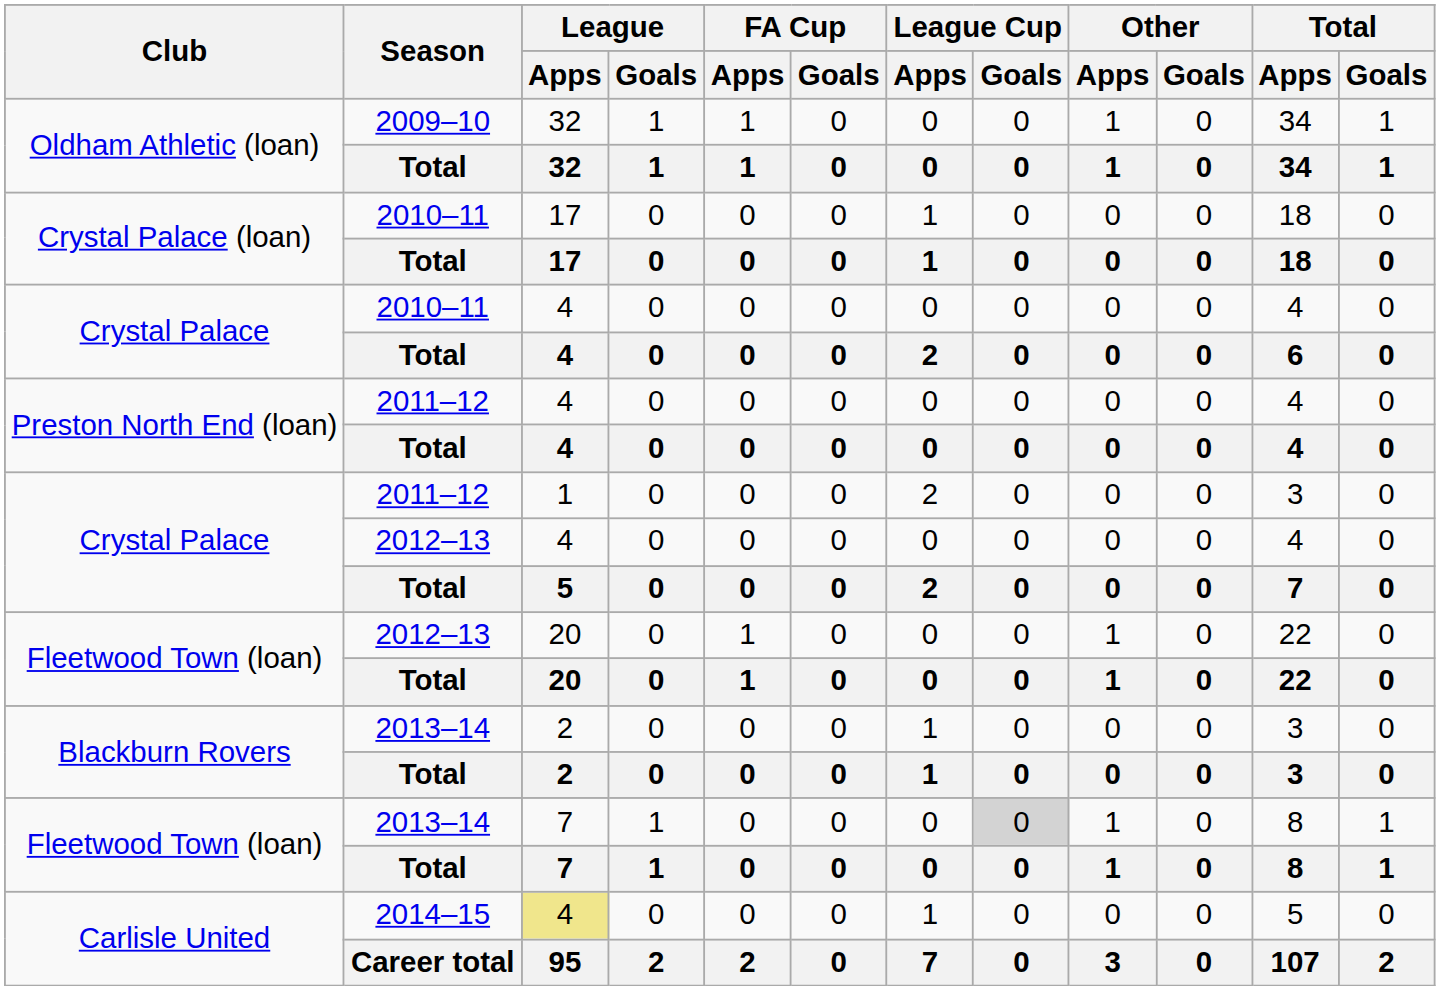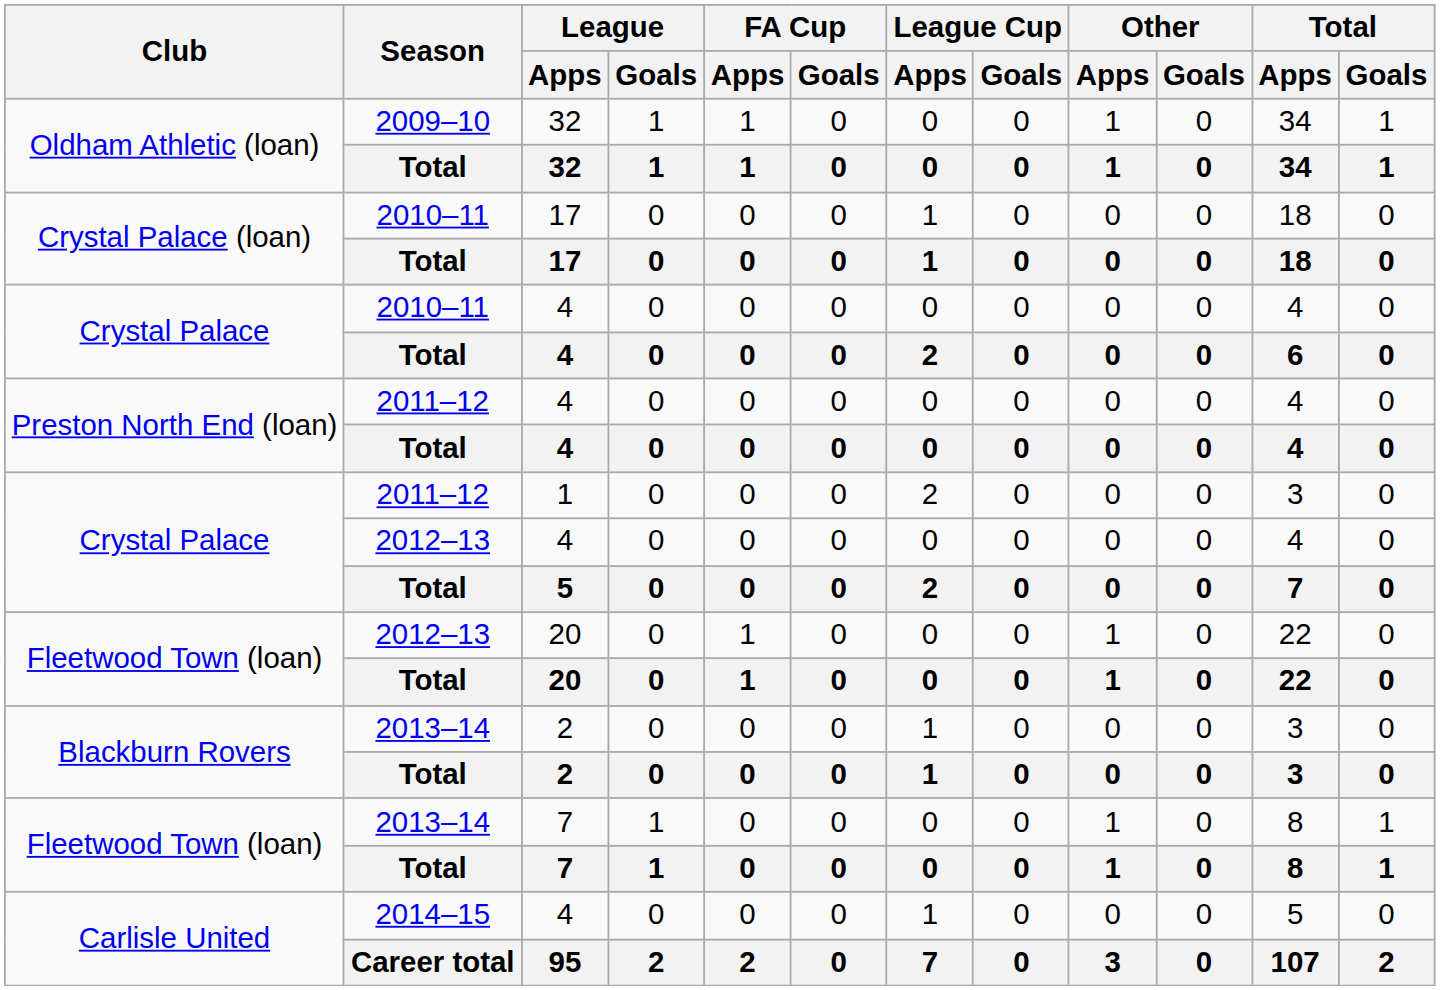(1021, 821) lightgrey background -> (1021, 821) no background
(565, 914) khaki background -> (565, 914) no background
